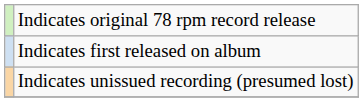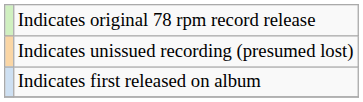rows swapped: (139, 51) <-> (186, 82)
